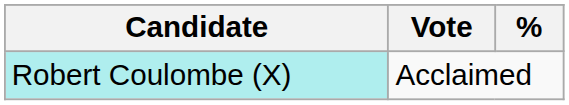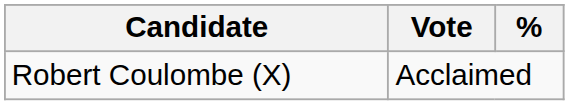(152, 74) paleturquoise background -> (152, 74) no background
